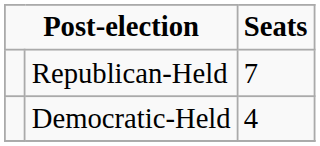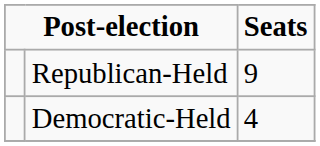(251, 72) 7 -> (251, 72) 9
